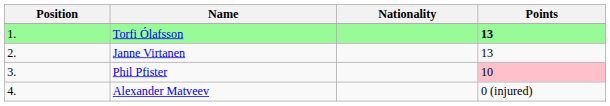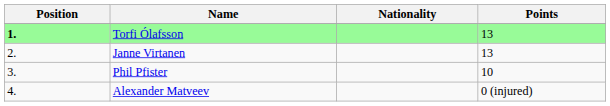(12, 33) normal -> (12, 33) bold
(487, 33) bold -> (487, 33) normal
(487, 72) pink background -> (487, 72) no background
